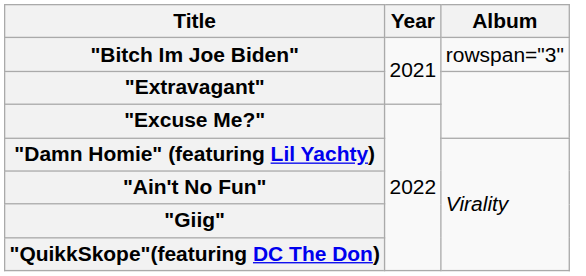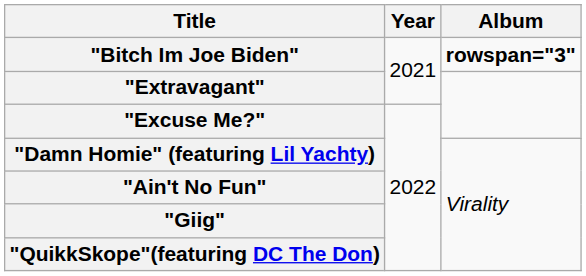(505, 54) normal -> (511, 54) bold
